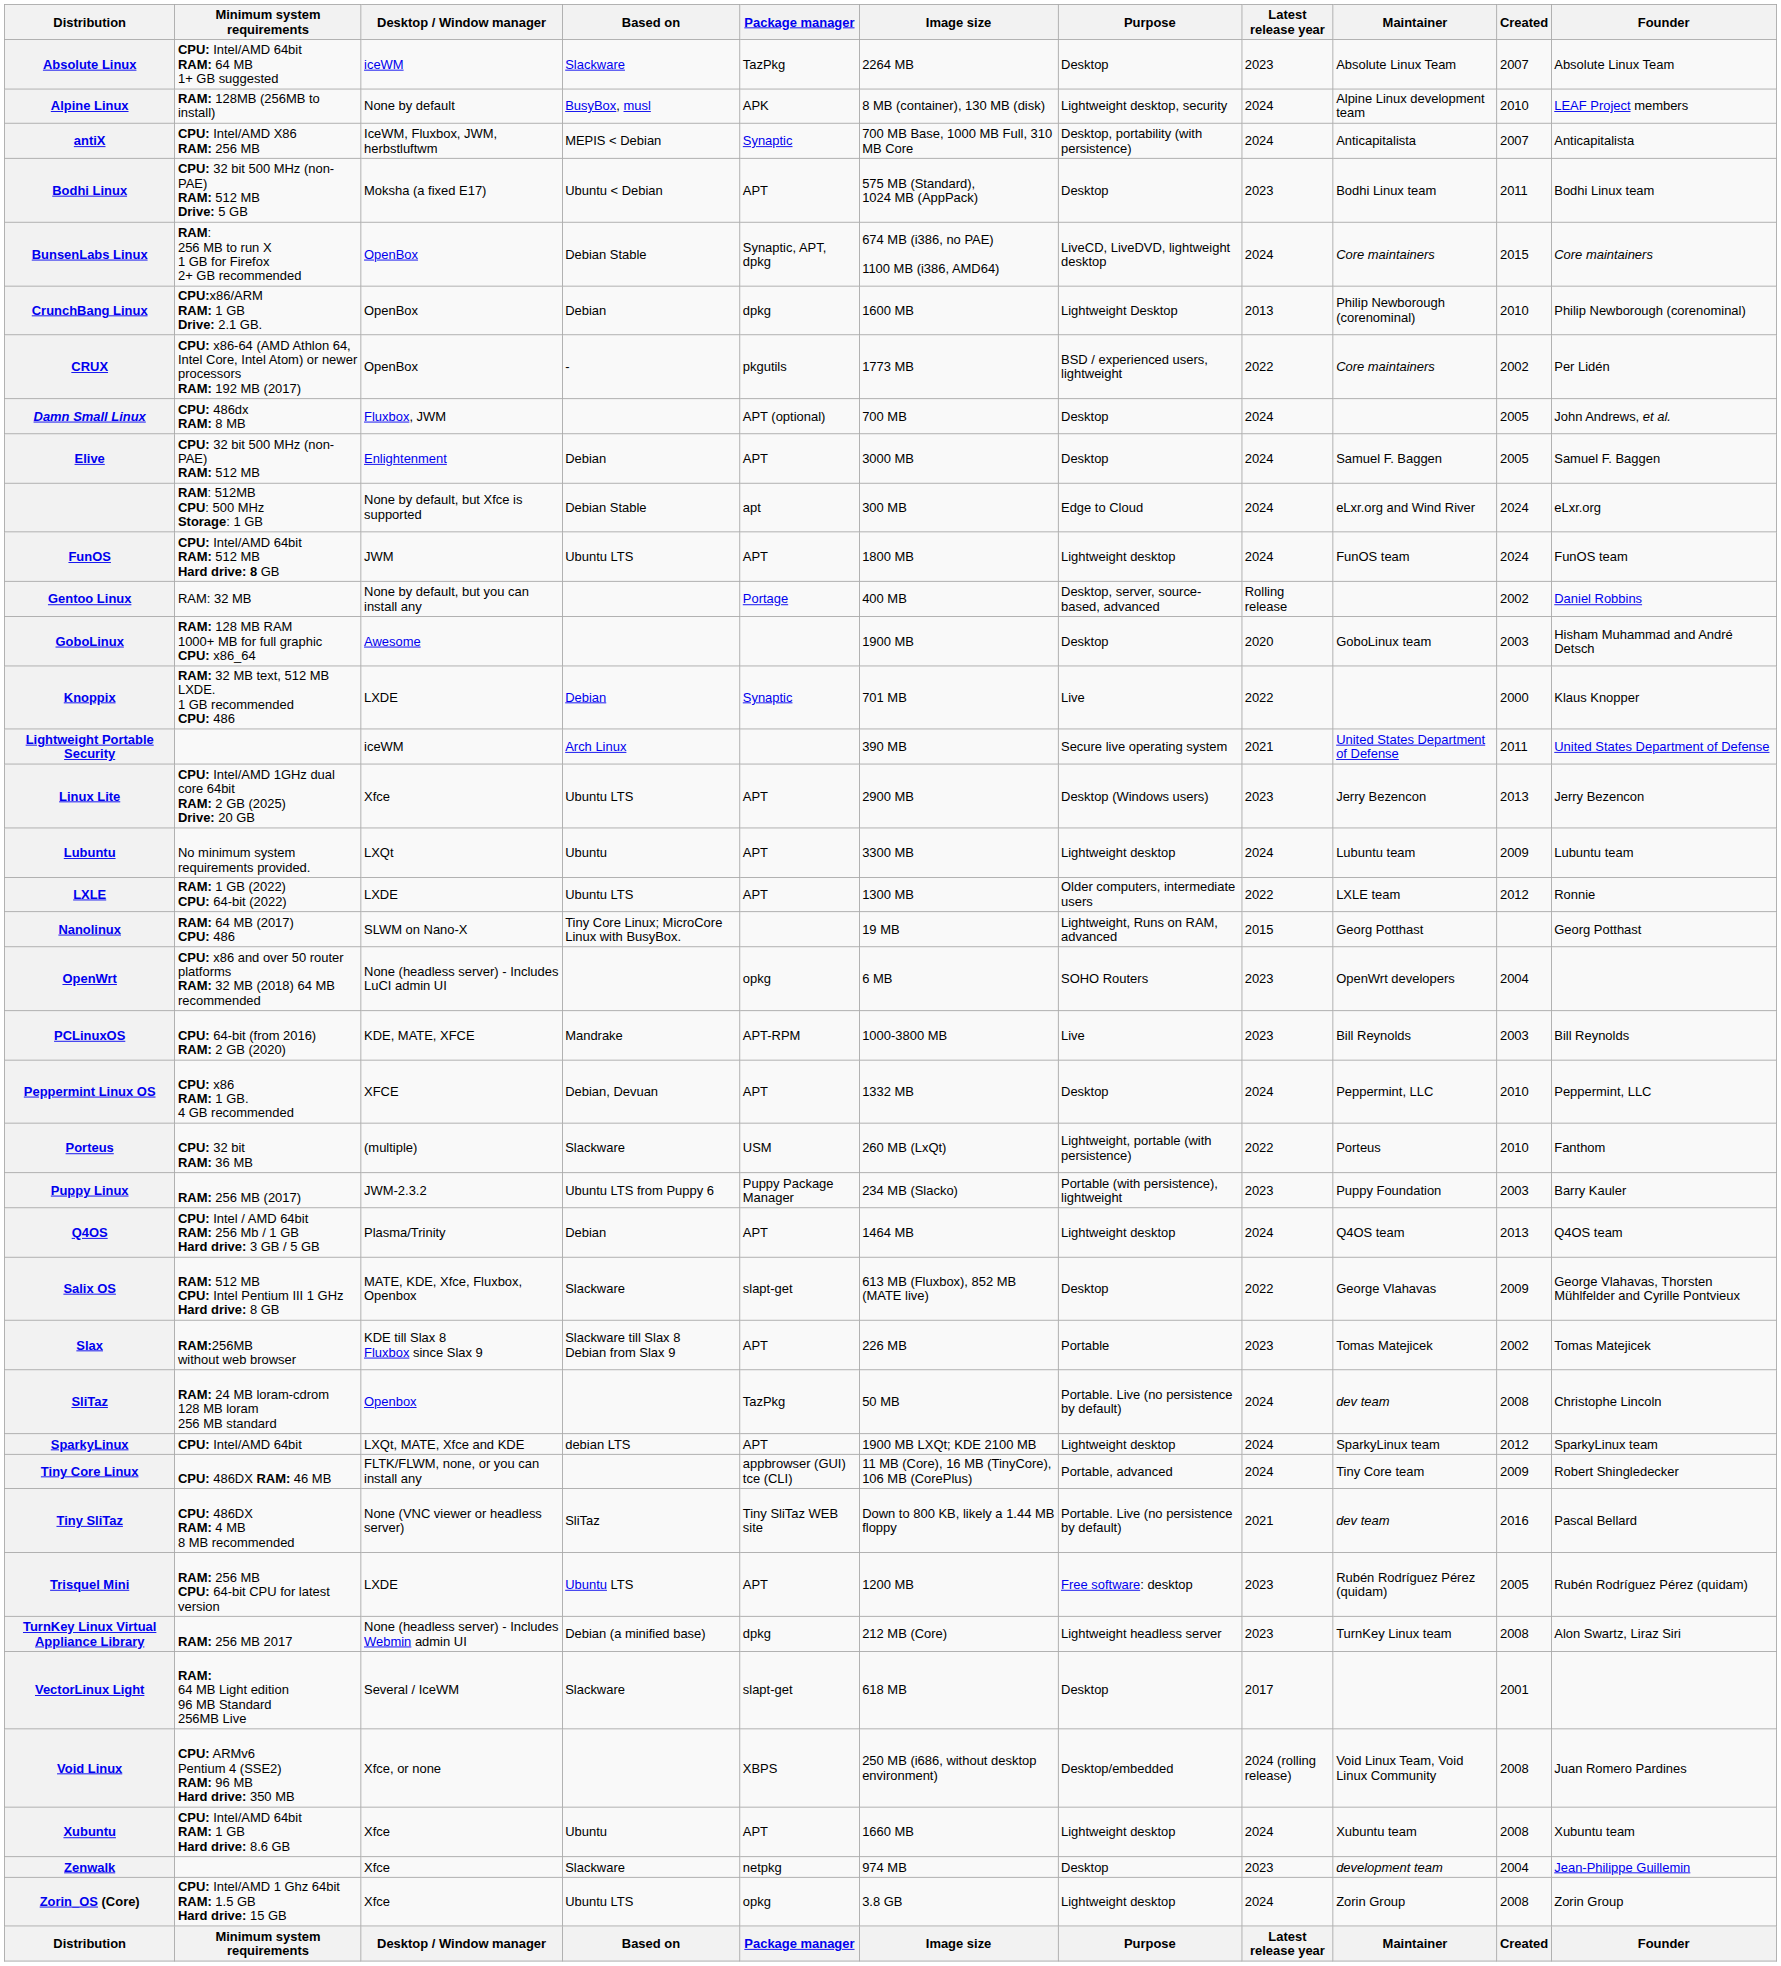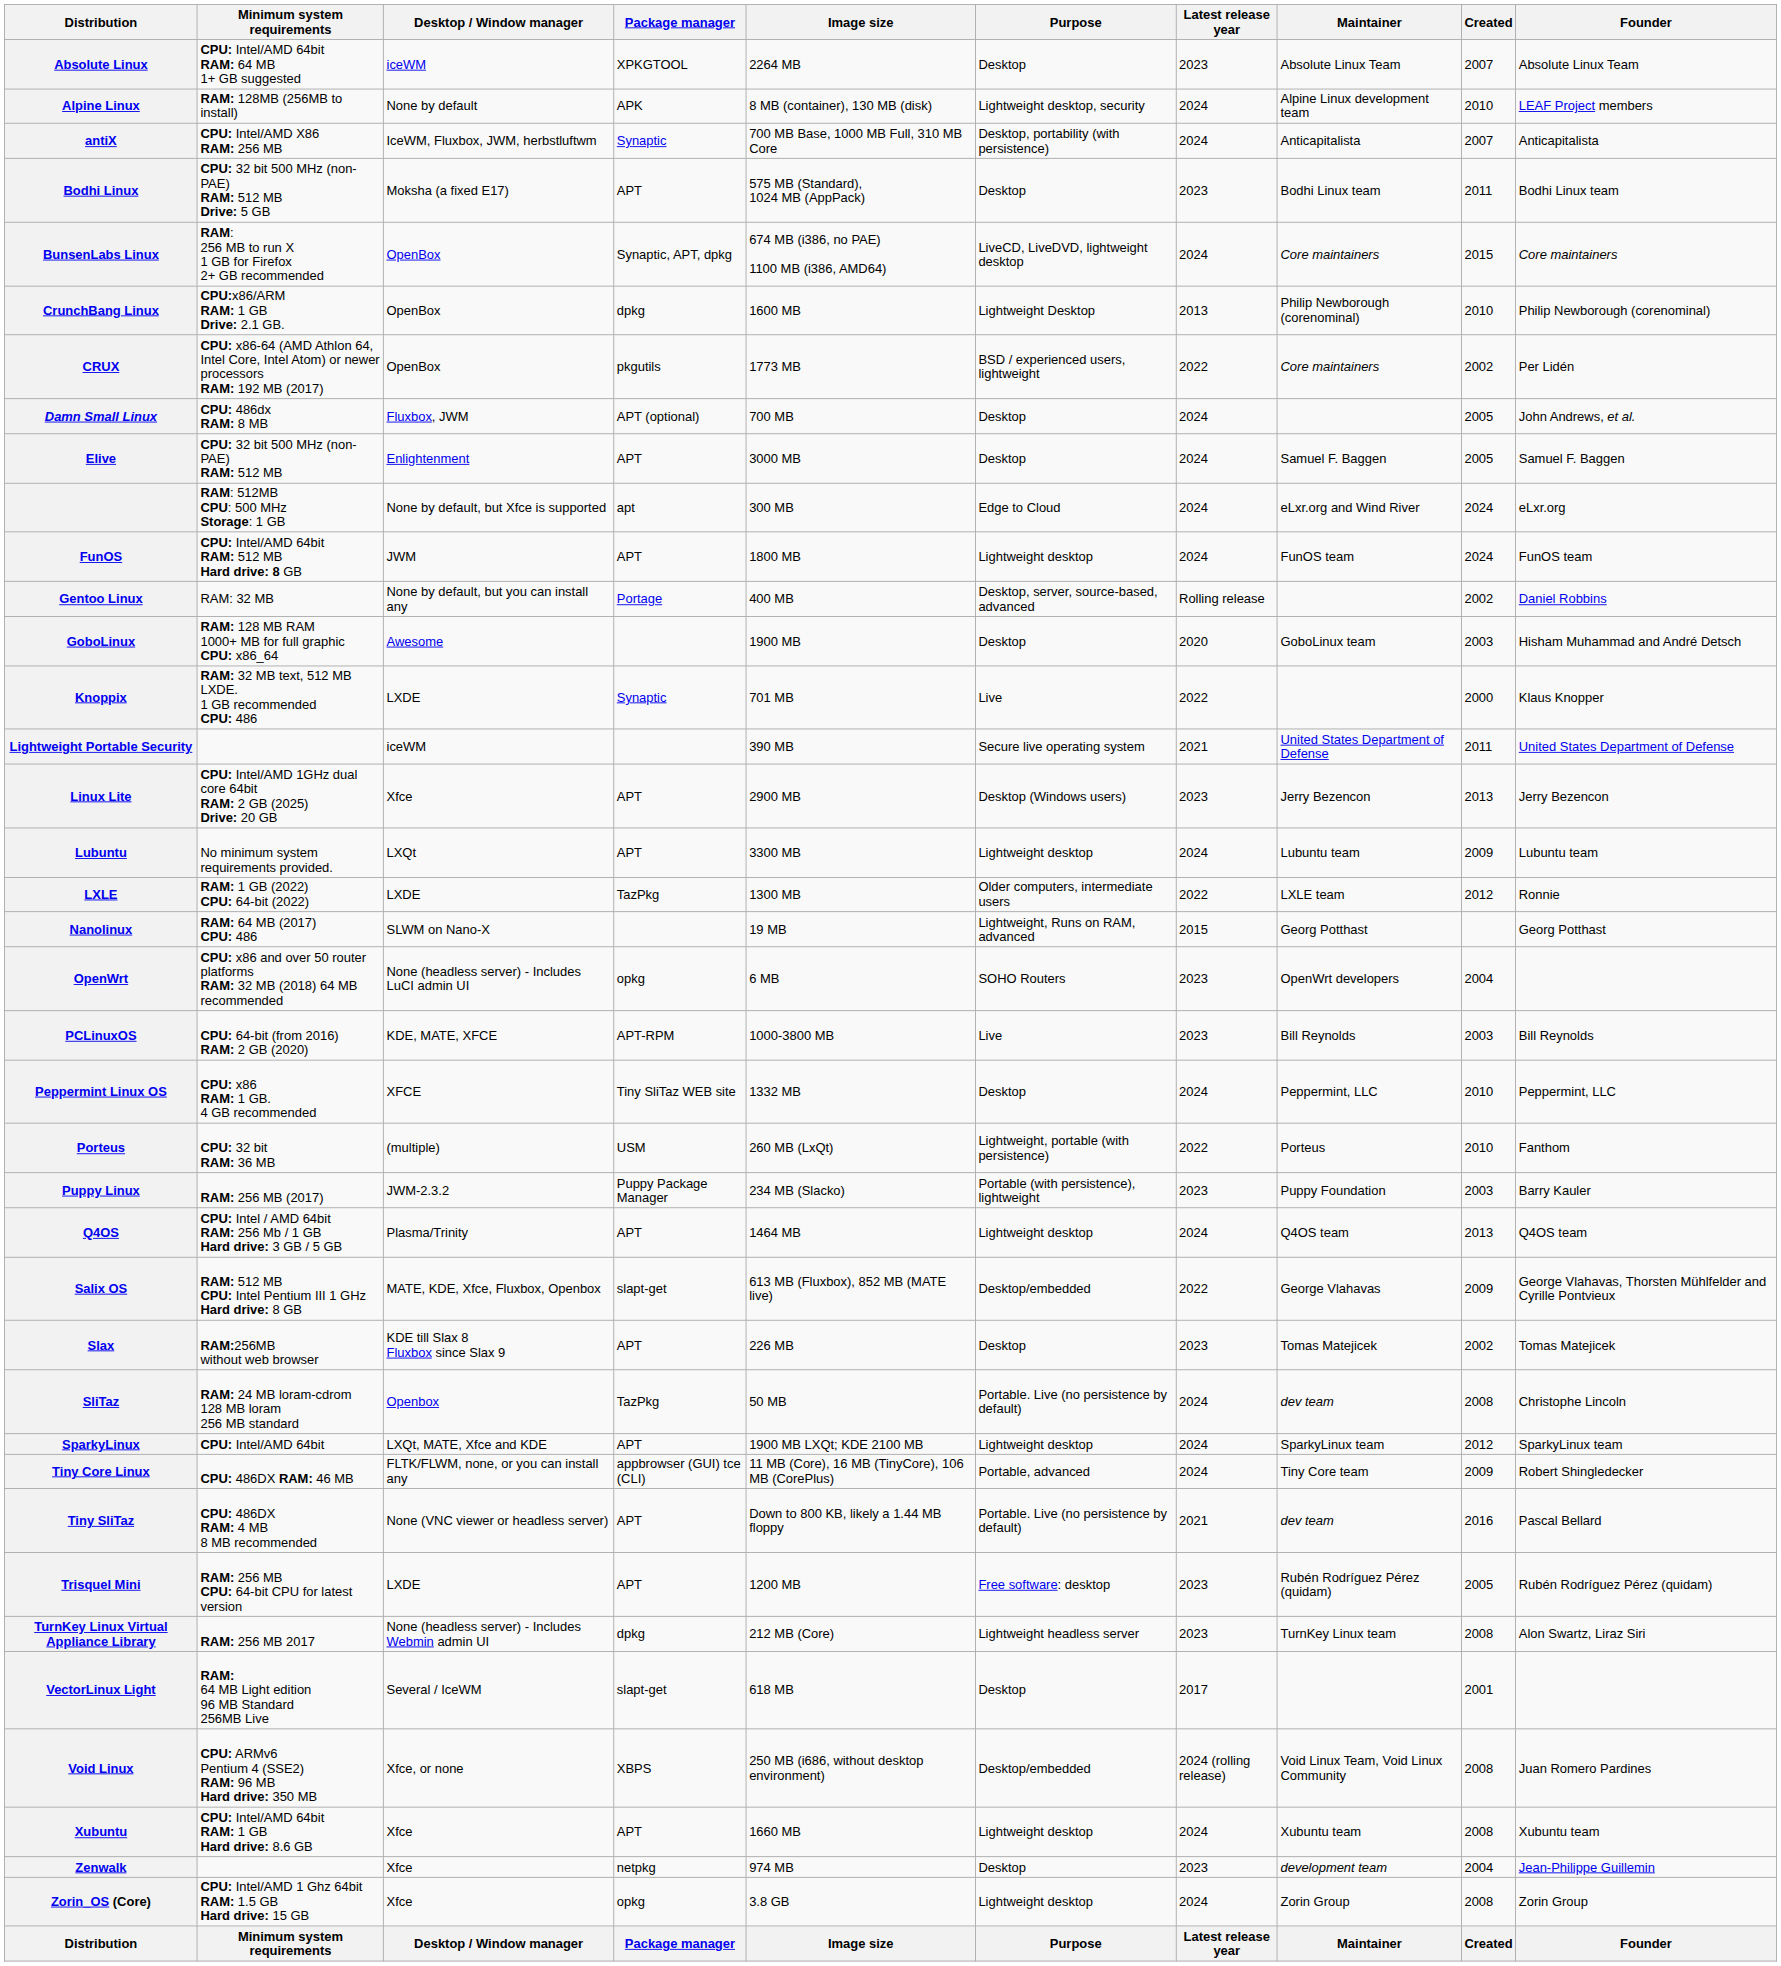- column: (651, 22)
(764, 64) TazPkg -> (652, 64) XPKGTOOL
(755, 895) APT -> (638, 895) TazPkg
(755, 1092) APT -> (676, 1092) Tiny SliTaz WEB site
(1085, 1289) Desktop -> (1035, 1289) Desktop/embedded
(1085, 1346) Portable -> (1002, 1346) Desktop
(790, 1521) Tiny SliTaz WEB site -> (629, 1521) APT
